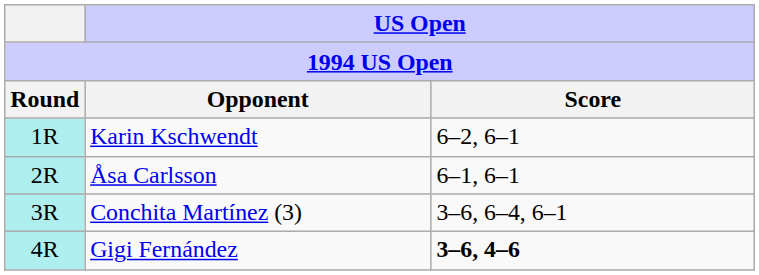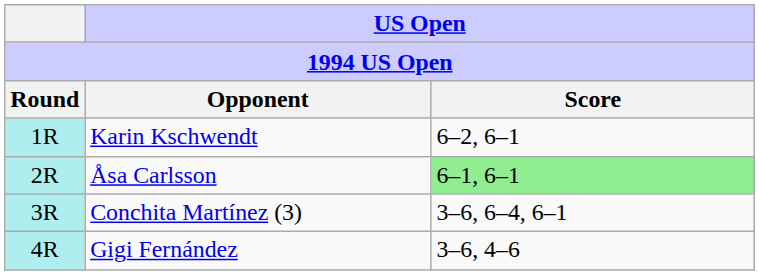(478, 174) no background -> (478, 174) lightgreen background
(478, 250) bold -> (478, 250) normal
